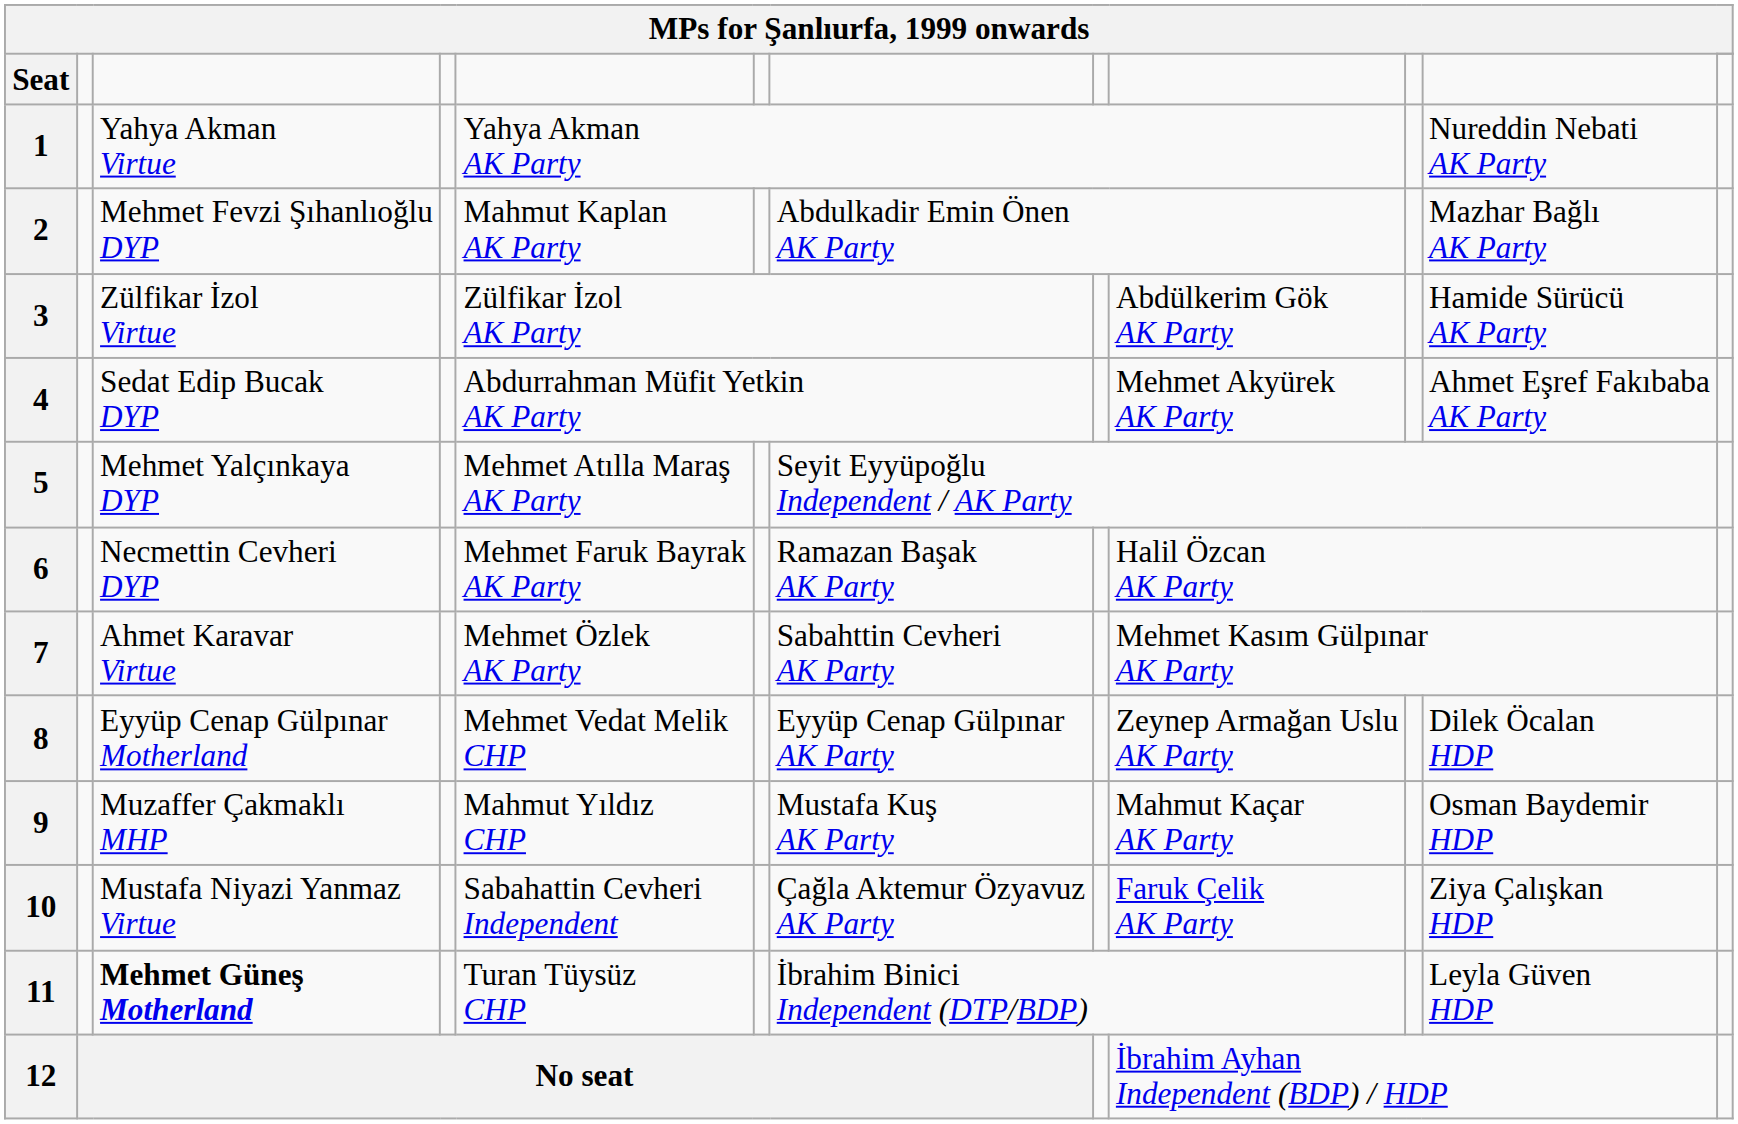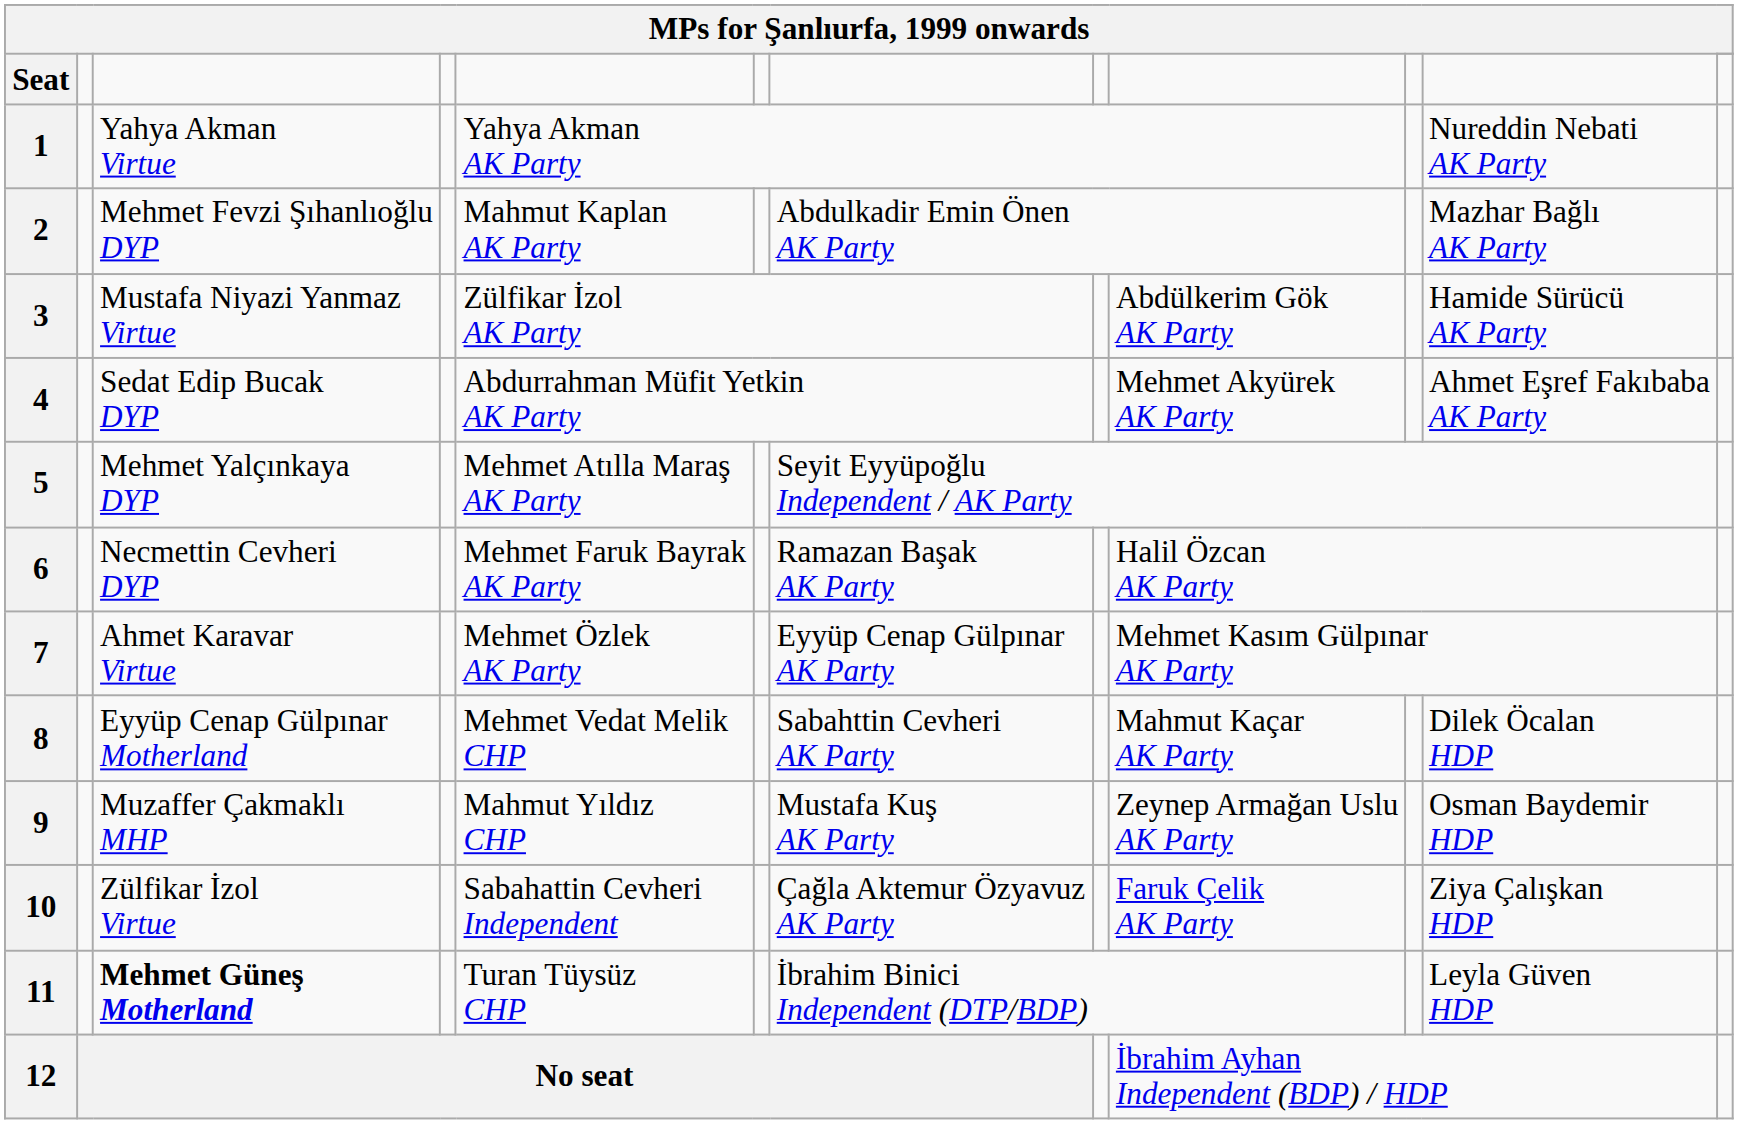(179, 314) Zülfikar İzol Virtue -> (250, 314) Mustafa Niyazi Yanmaz Virtue
(889, 653) Sabahttin Cevheri AK Party -> (921, 653) Eyyüp Cenap Gülpınar AK Party
(921, 737) Eyyüp Cenap Gülpınar AK Party -> (889, 737) Sabahttin Cevheri AK Party
(1257, 737) Zeynep Armağan Uslu AK Party -> (1210, 737) Mahmut Kaçar AK Party
(1210, 822) Mahmut Kaçar AK Party -> (1257, 822) Zeynep Armağan Uslu AK Party
(250, 906) Mustafa Niyazi Yanmaz Virtue -> (179, 906) Zülfikar İzol Virtue
